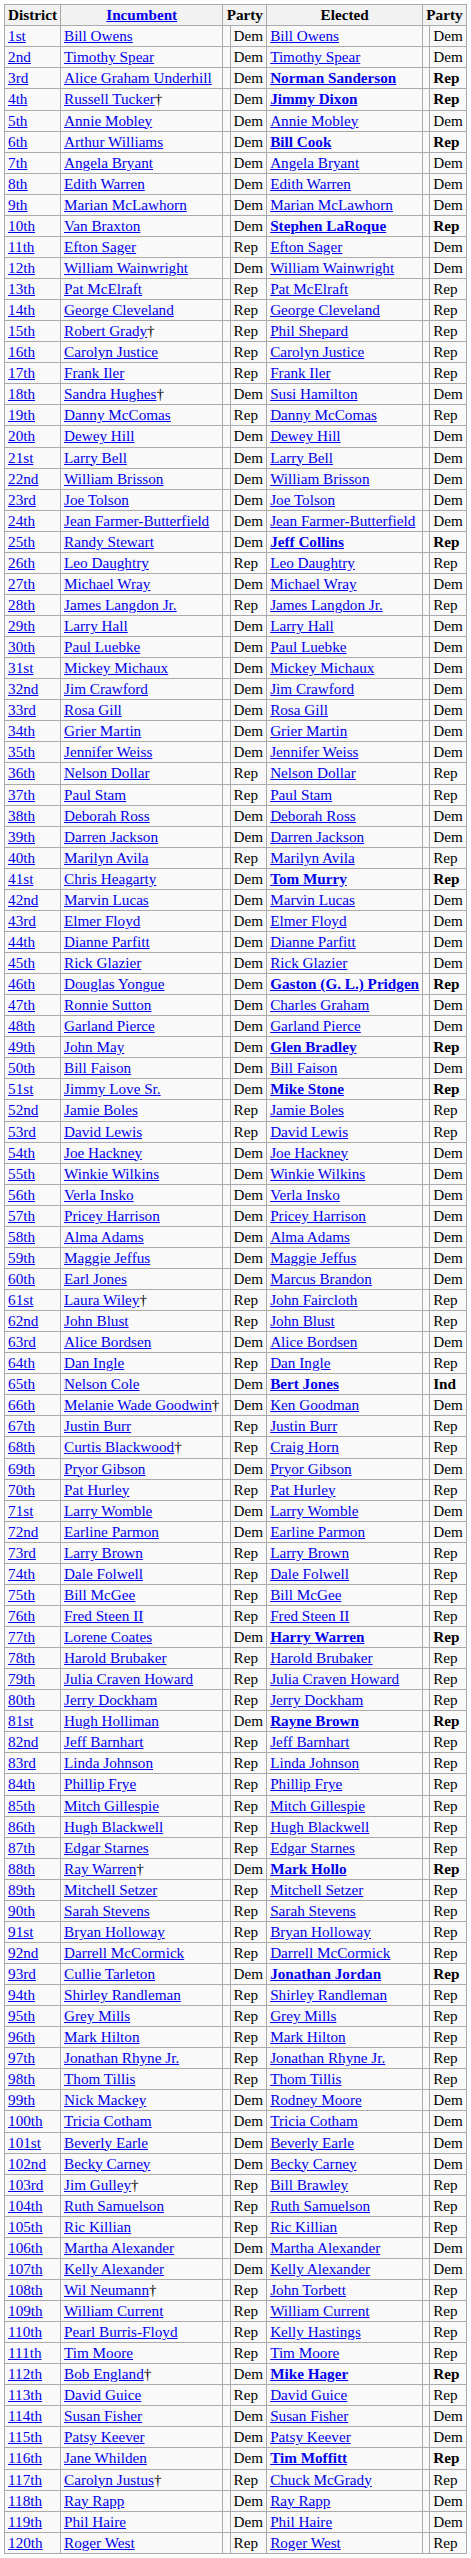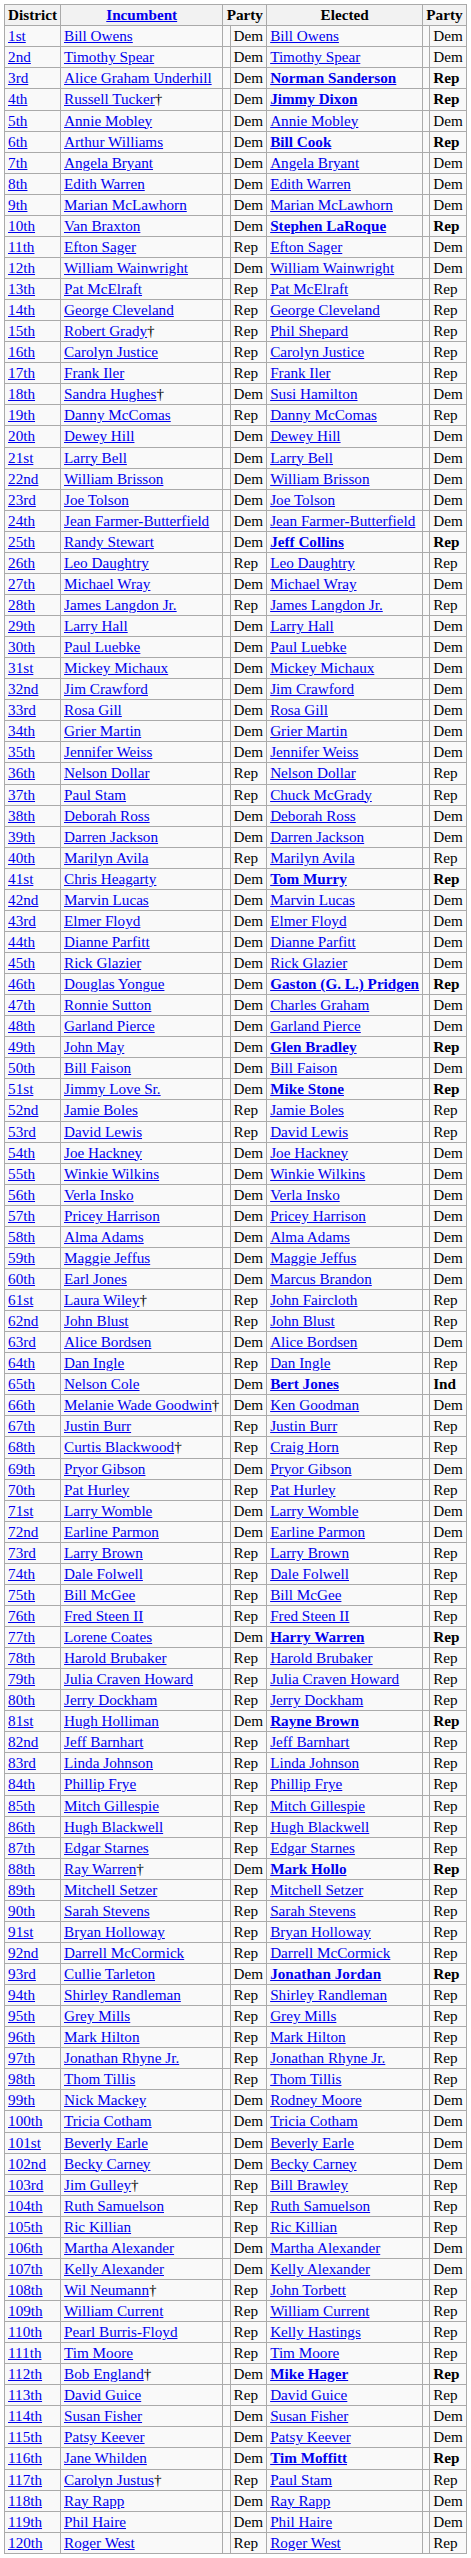(301, 794) Paul Stam -> (321, 794) Chuck McGrady
(321, 2479) Chuck McGrady -> (301, 2479) Paul Stam
